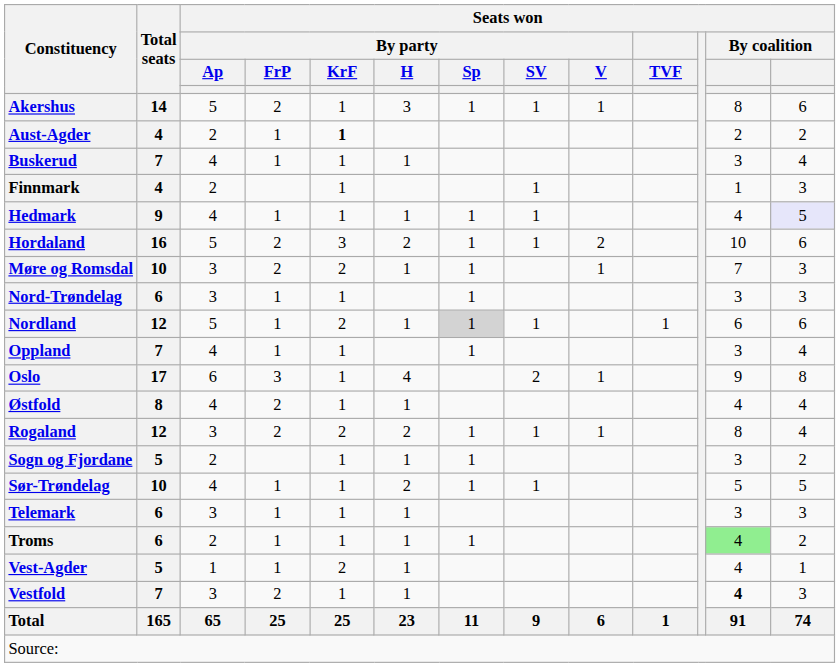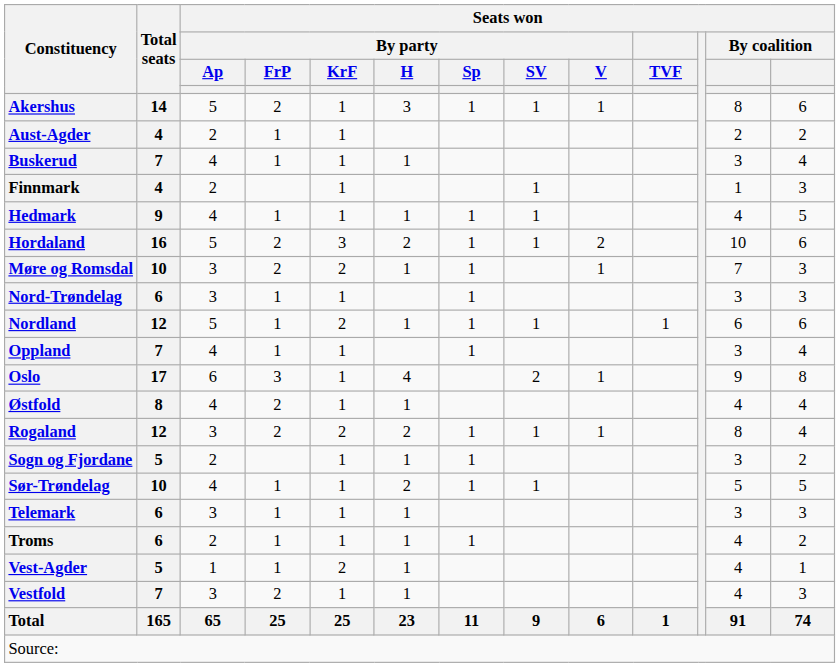(342, 134) bold -> (342, 134) normal
(803, 215) lavender background -> (803, 215) no background
(472, 323) lightgrey background -> (472, 323) no background
(738, 540) lightgreen background -> (738, 540) no background
(738, 594) bold -> (738, 594) normal
